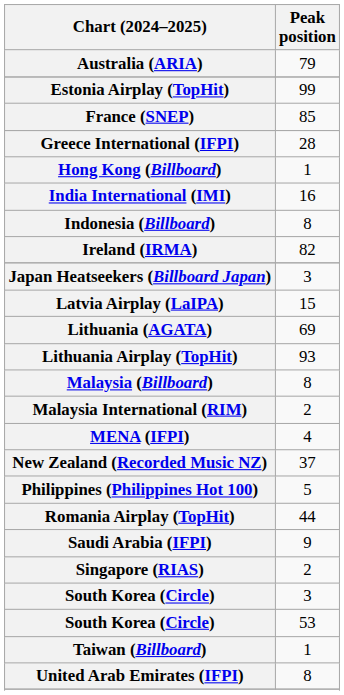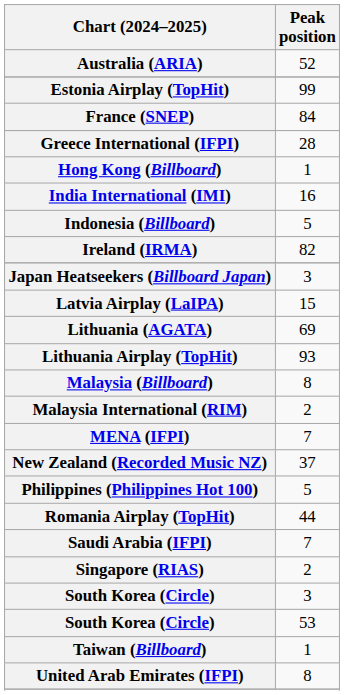(307, 63) 79 -> (307, 63) 52
(307, 116) 85 -> (307, 116) 84
(307, 223) 8 -> (307, 223) 5
(307, 436) 4 -> (307, 436) 7
(307, 542) 9 -> (307, 542) 7
